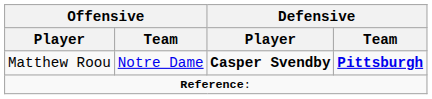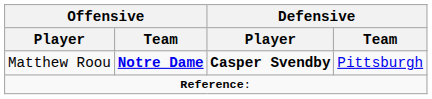(161, 63) normal -> (161, 63) bold
(380, 63) bold -> (380, 63) normal
